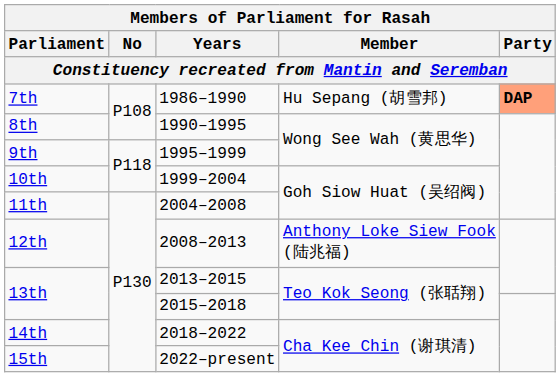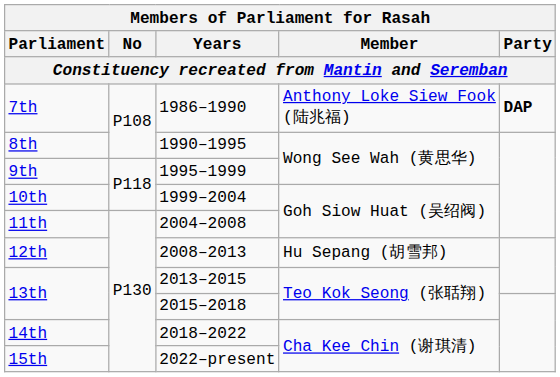(365, 99) Hu Sepang (胡雪邦) -> (389, 107) Anthony Loke Siew Fook (陆兆福)
(518, 98) lightsalmon background -> (518, 108) no background
(389, 242) Anthony Loke Siew Fook (陆兆福) -> (365, 253) Hu Sepang (胡雪邦)
